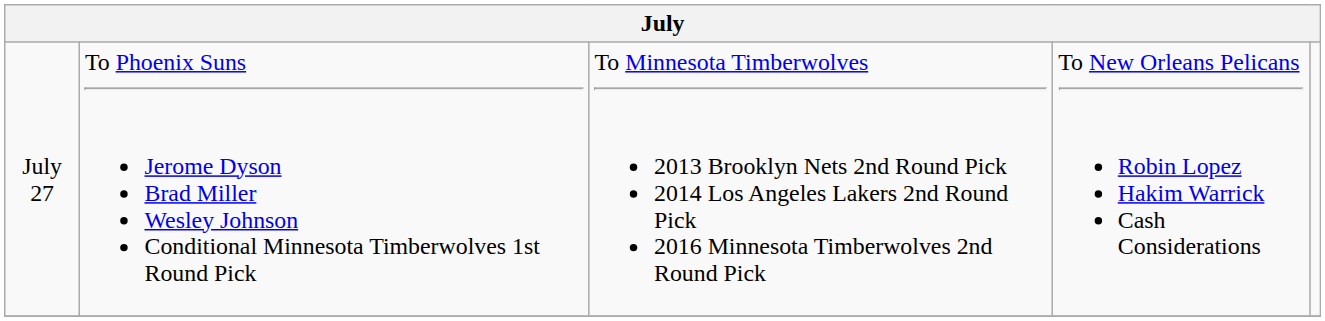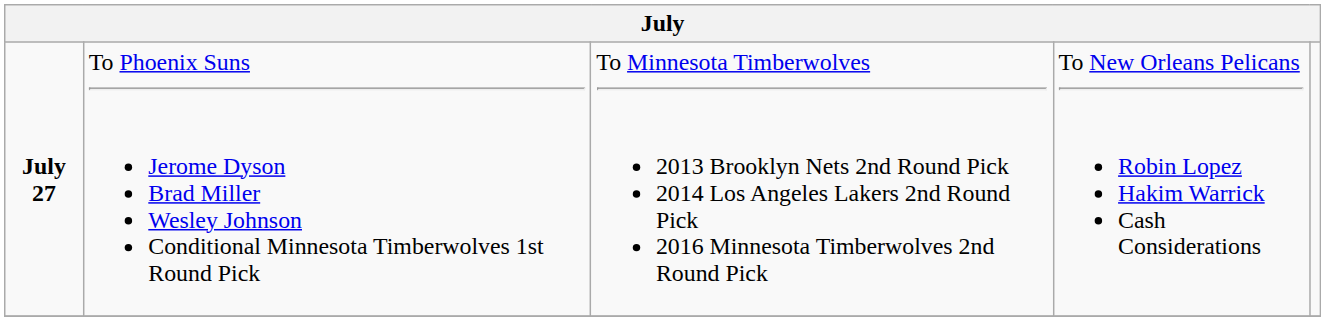(42, 178) normal -> (44, 178) bold
